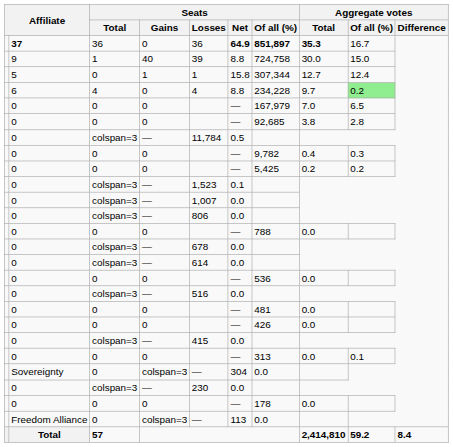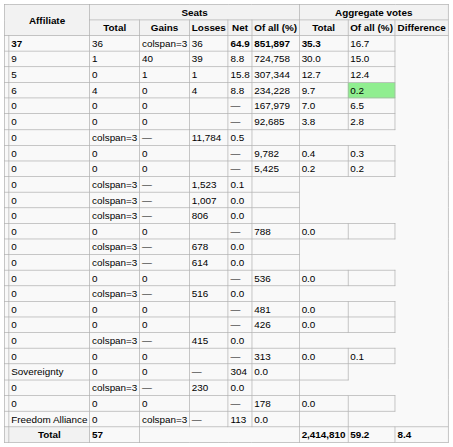(145, 44) 0 -> (165, 44) colspan=3
(165, 372) colspan=3 -> (145, 372) 0
